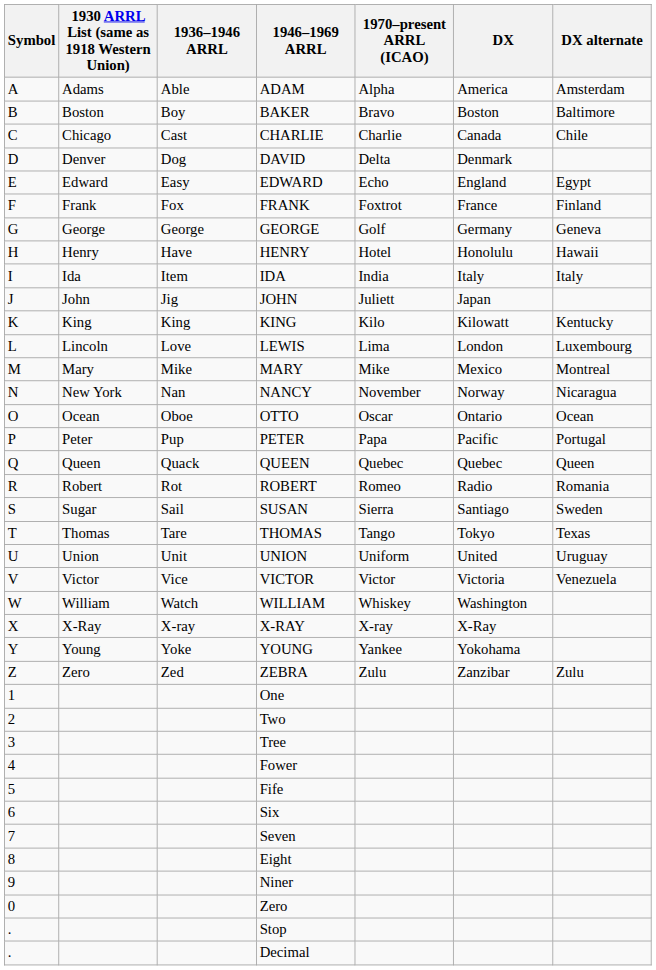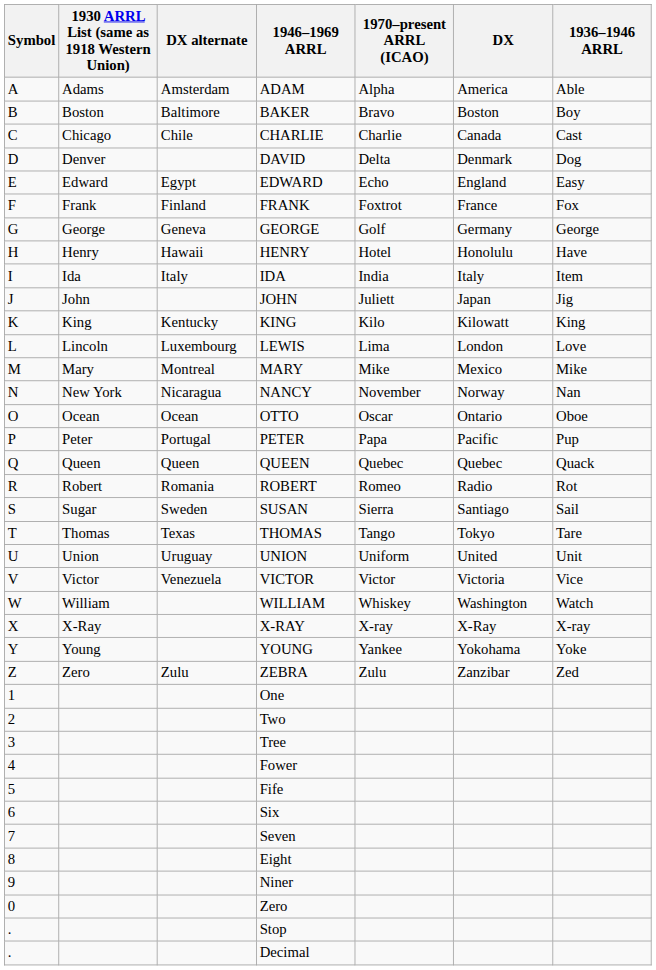columns swapped: (207, 41) <-> (602, 41)
